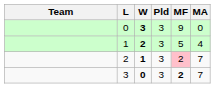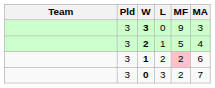columns swapped: (161, 12) <-> (126, 12)
(200, 28) 0 -> (200, 28) 3
(200, 59) 7 -> (200, 59) 6
(181, 75) bold -> (181, 75) normal
